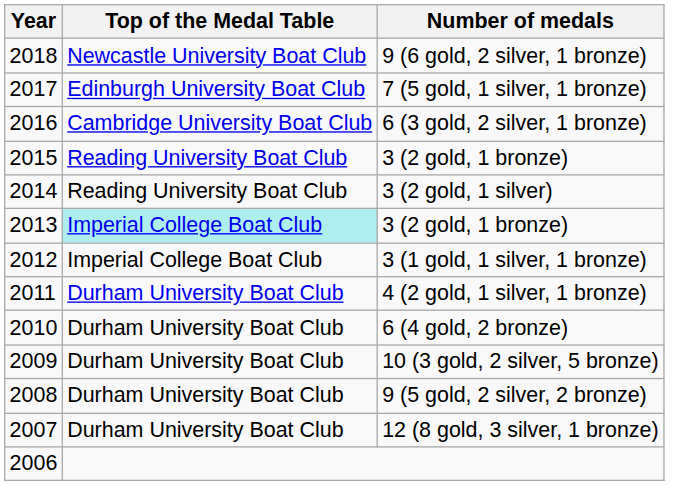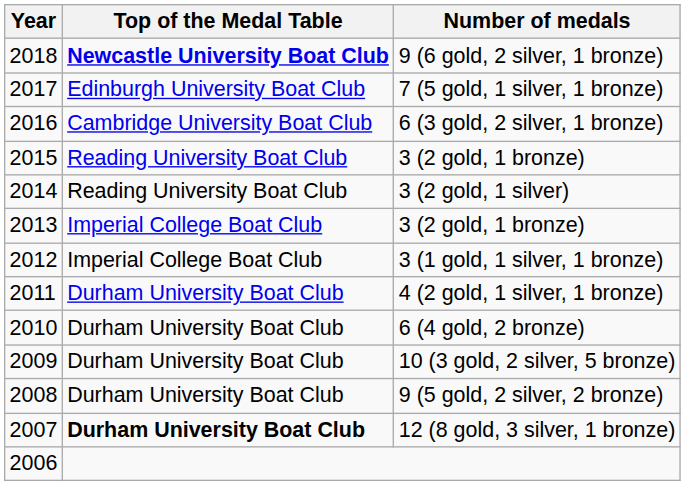(217, 55) normal -> (228, 55) bold
(195, 225) paleturquoise background -> (195, 225) no background
(205, 429) normal -> (216, 429) bold
